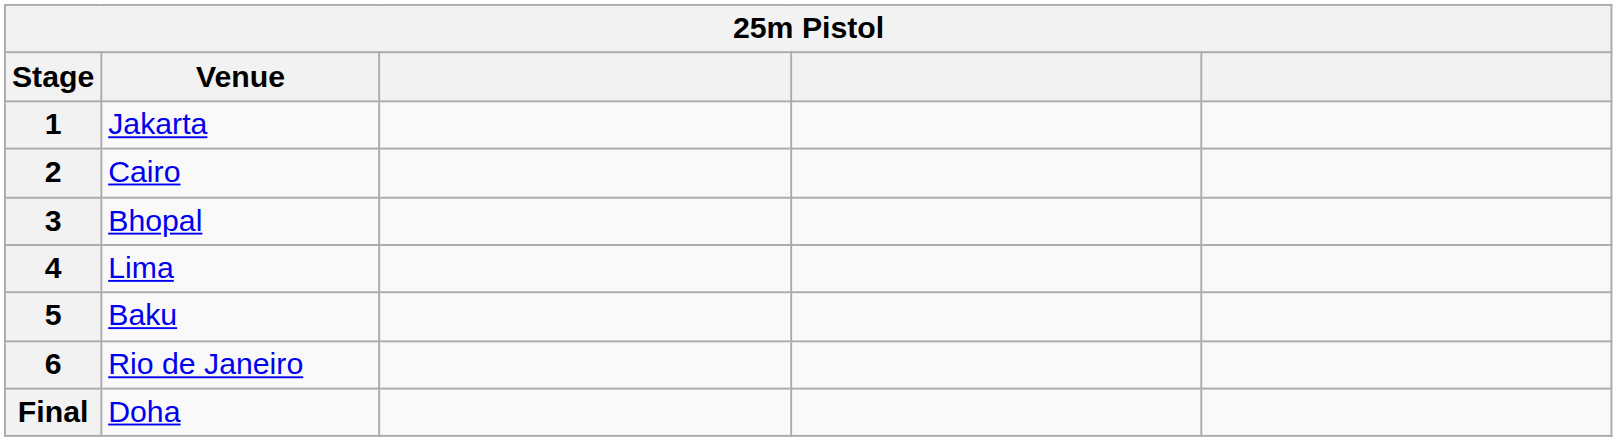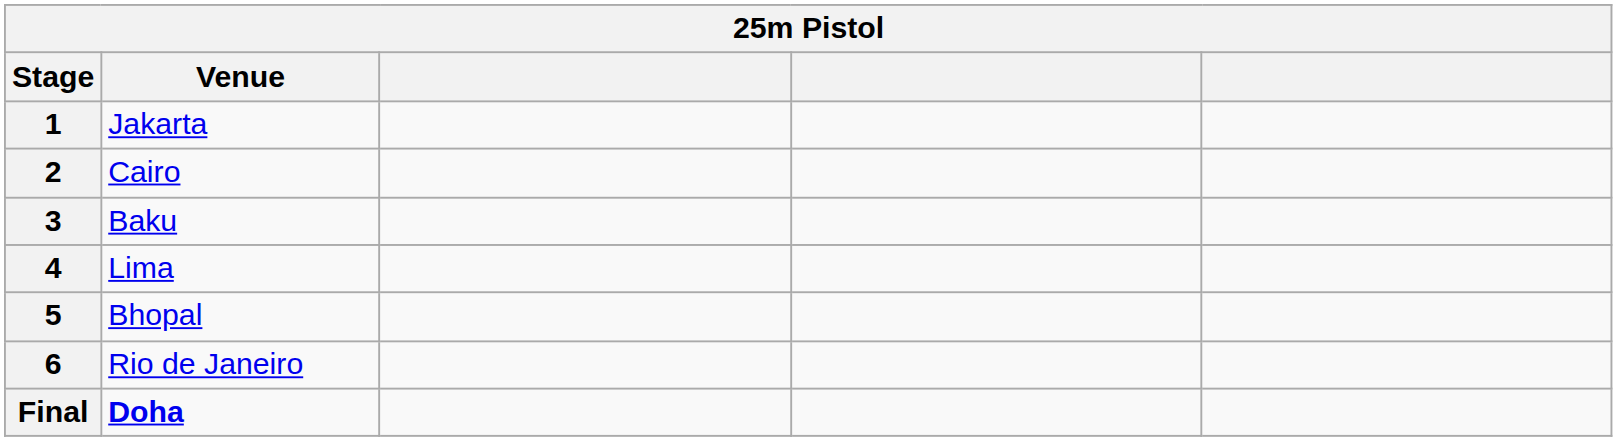(155, 220) Bhopal -> (143, 220) Baku
(143, 316) Baku -> (155, 316) Bhopal
(144, 412) normal -> (146, 412) bold
